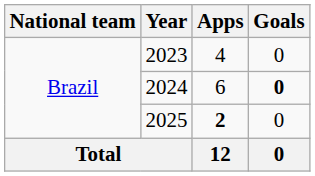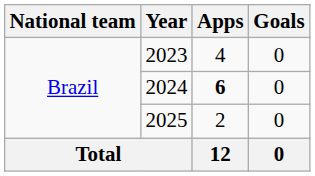(220, 87) normal -> (220, 87) bold
(279, 87) bold -> (279, 87) normal
(220, 120) bold -> (220, 120) normal
